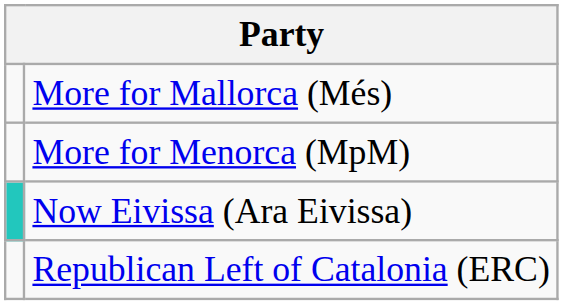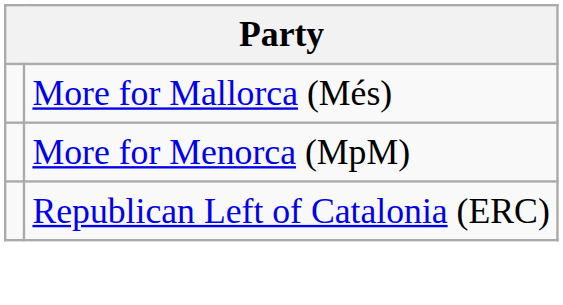- row: (222, 210)
